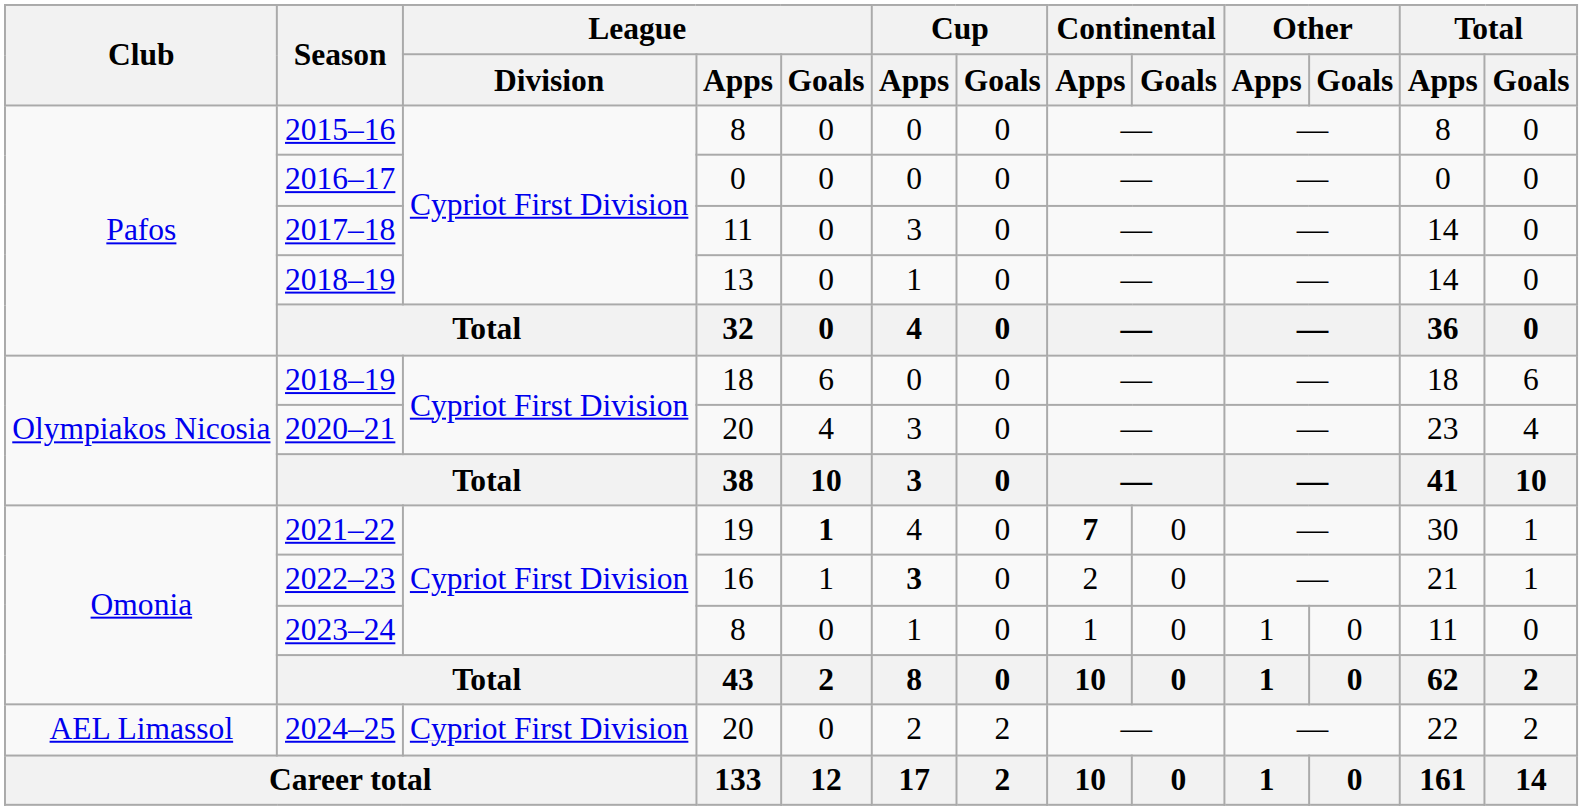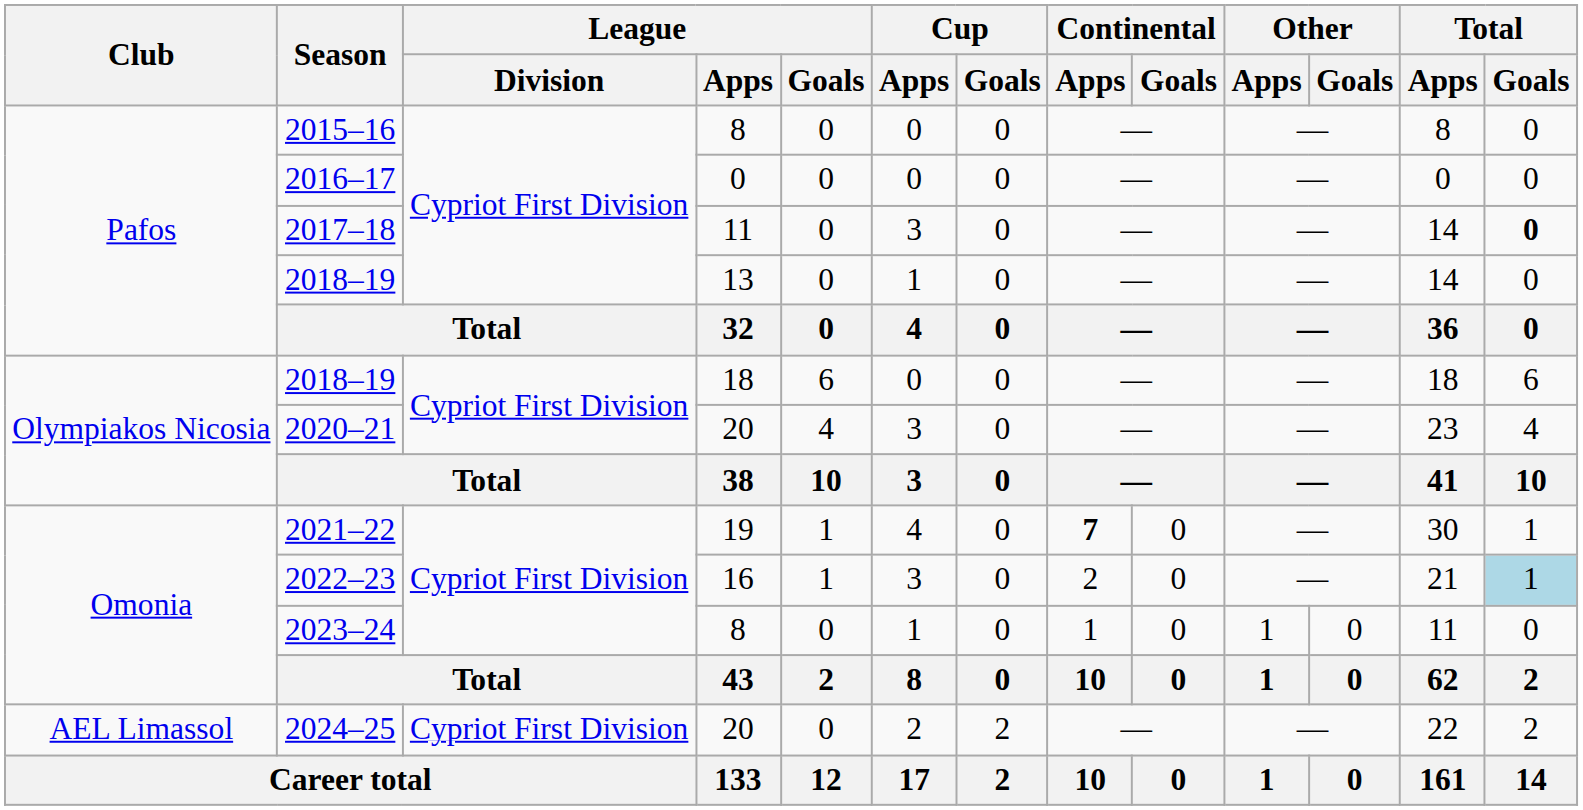(1531, 229) normal -> (1531, 229) bold
(826, 529) bold -> (826, 529) normal
(914, 579) bold -> (914, 579) normal
(1531, 579) no background -> (1531, 579) lightblue background
